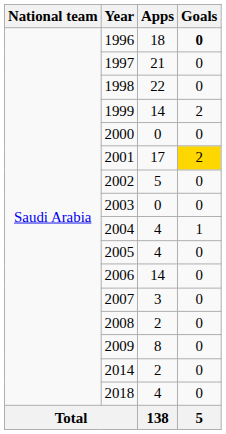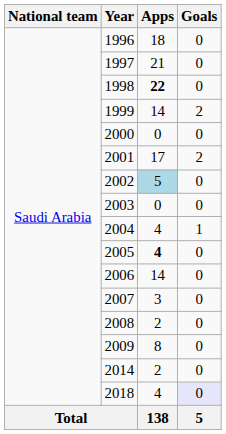(199, 39) bold -> (199, 39) normal
(158, 87) normal -> (158, 87) bold
(199, 157) gold background -> (199, 157) no background
(158, 181) no background -> (158, 181) lightblue background
(158, 252) normal -> (158, 252) bold
(199, 393) no background -> (199, 393) lavender background
